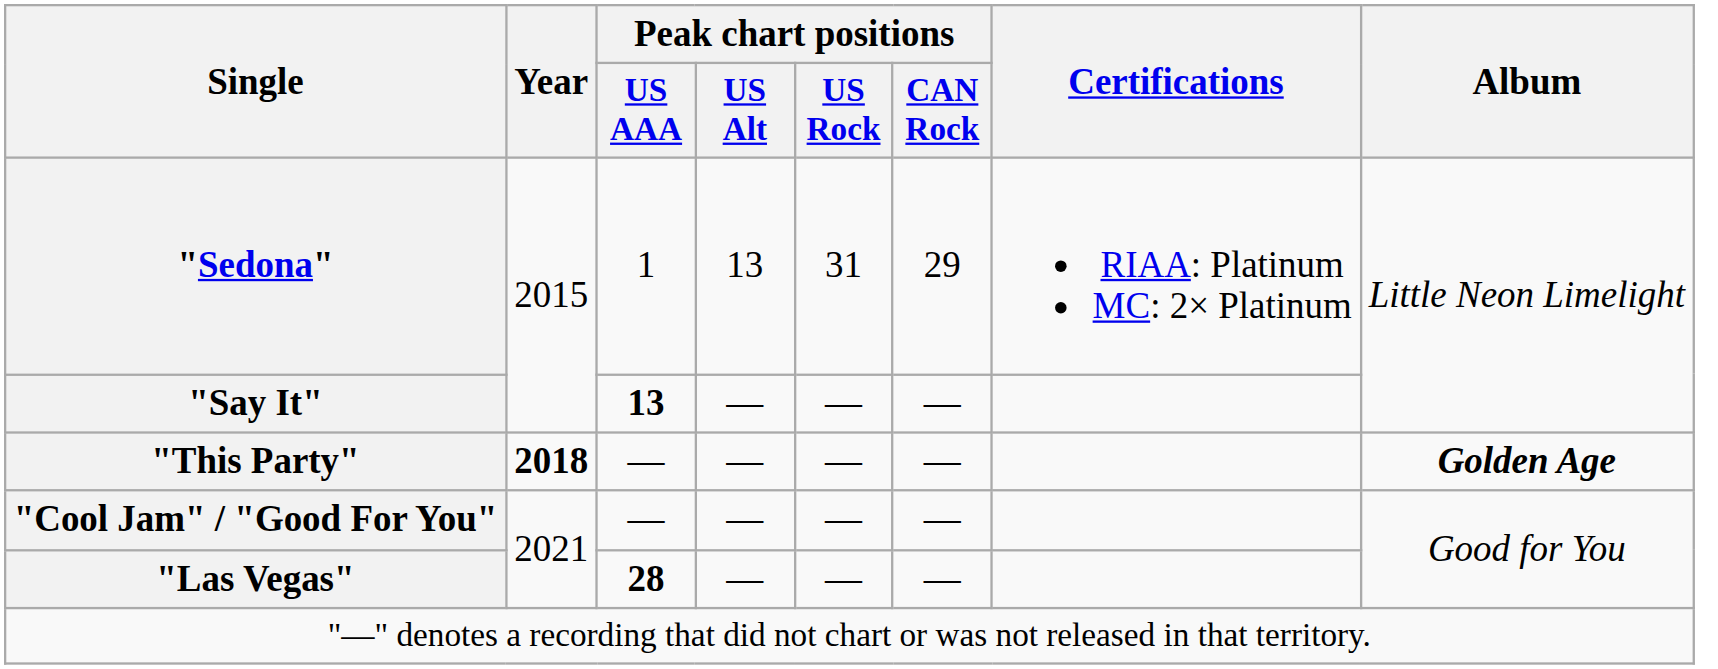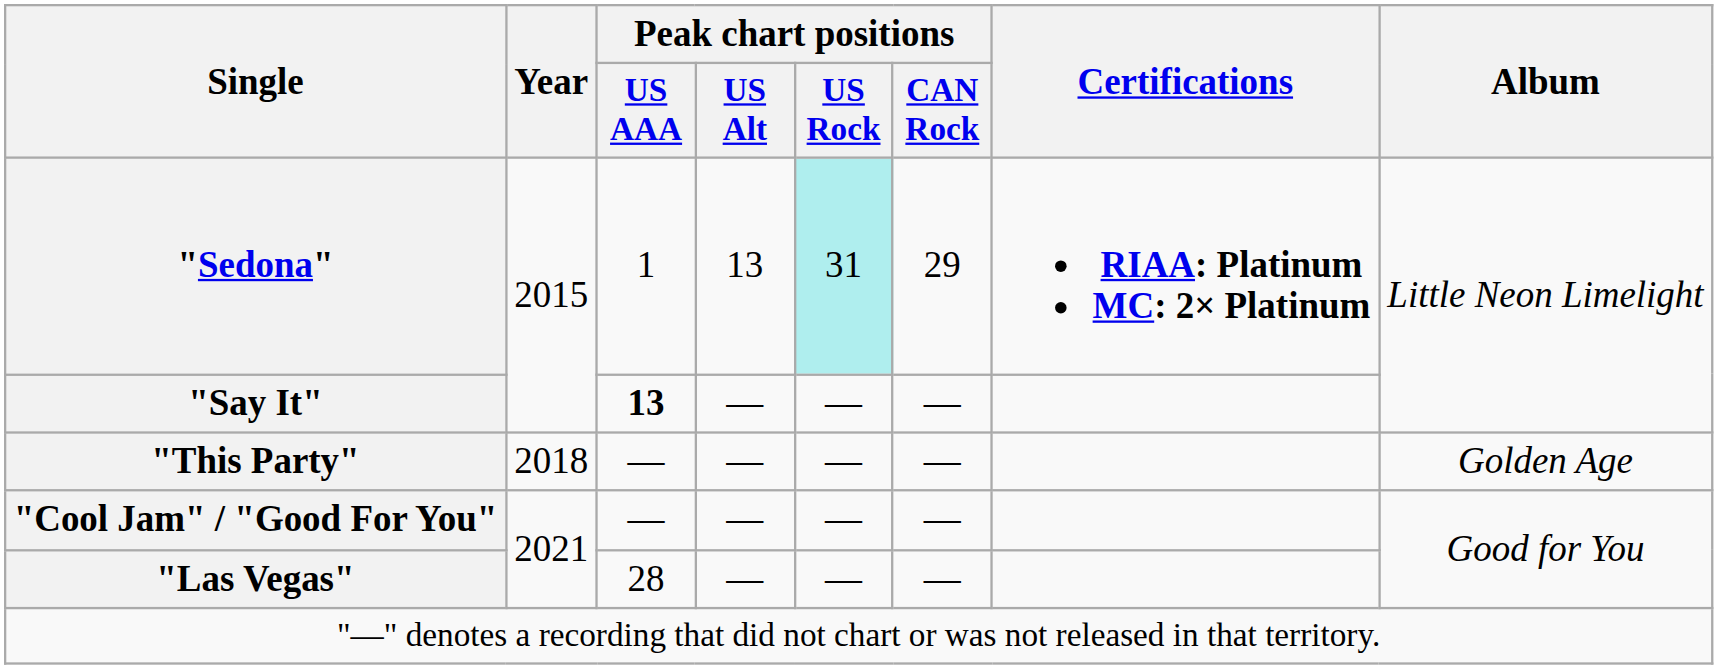(844, 265) no background -> (844, 265) paleturquoise background
(1176, 287) normal -> (1185, 287) bold
(551, 460) bold -> (551, 460) normal
(1527, 460) bold -> (1545, 460) normal
(646, 578) bold -> (646, 578) normal
